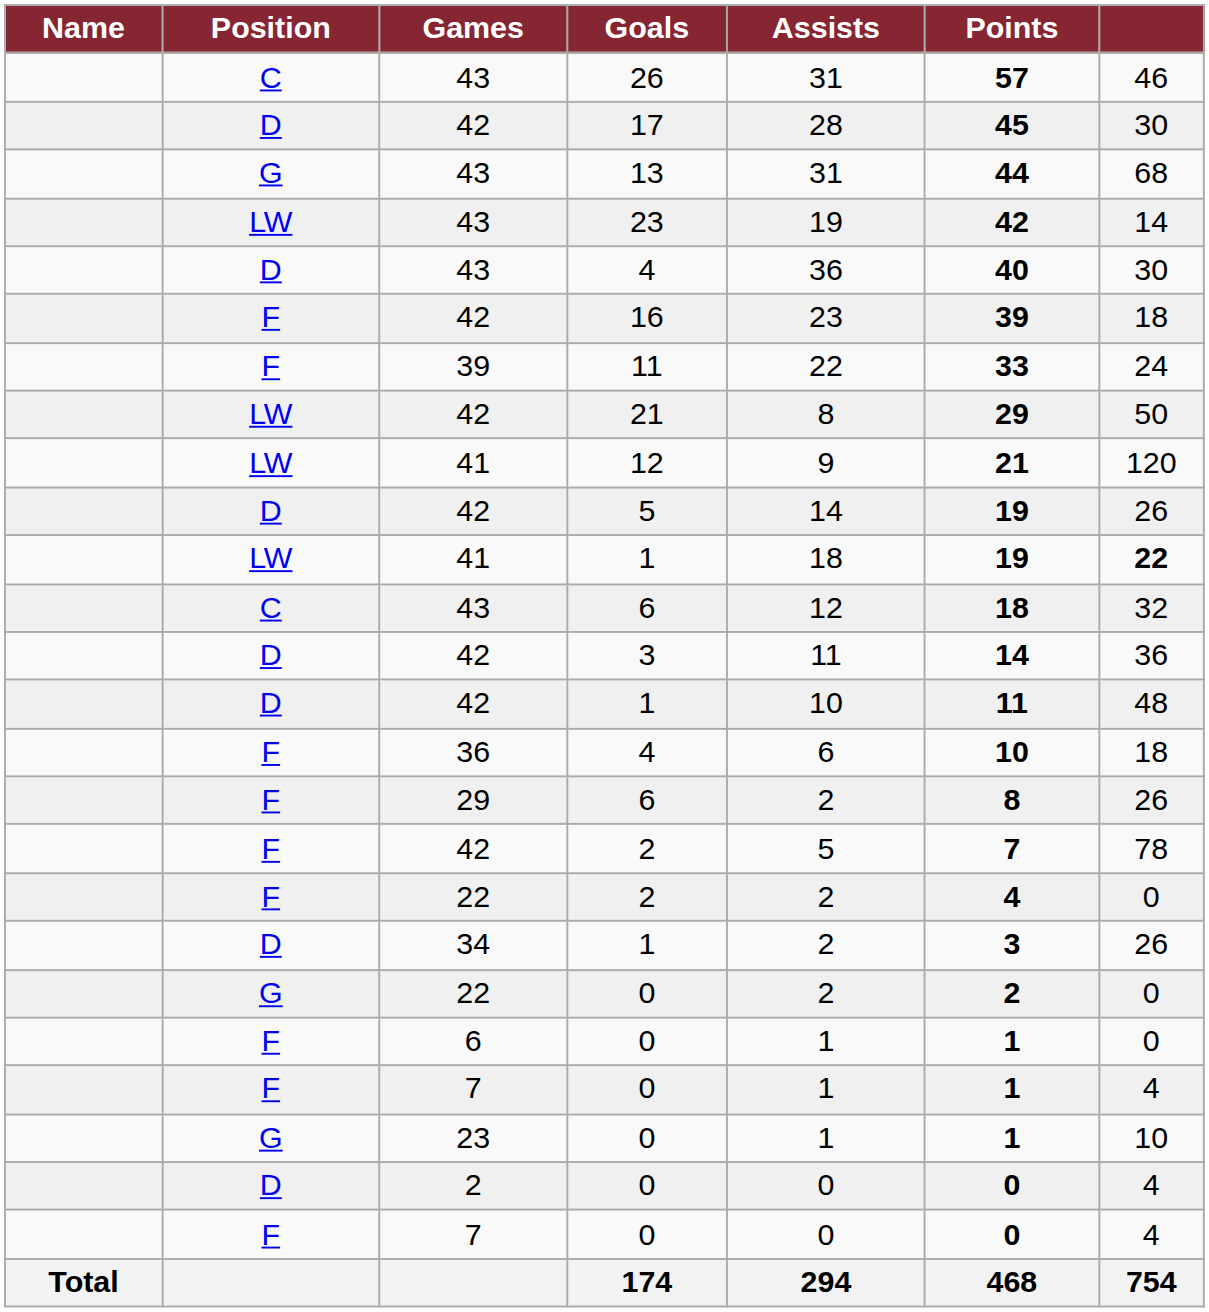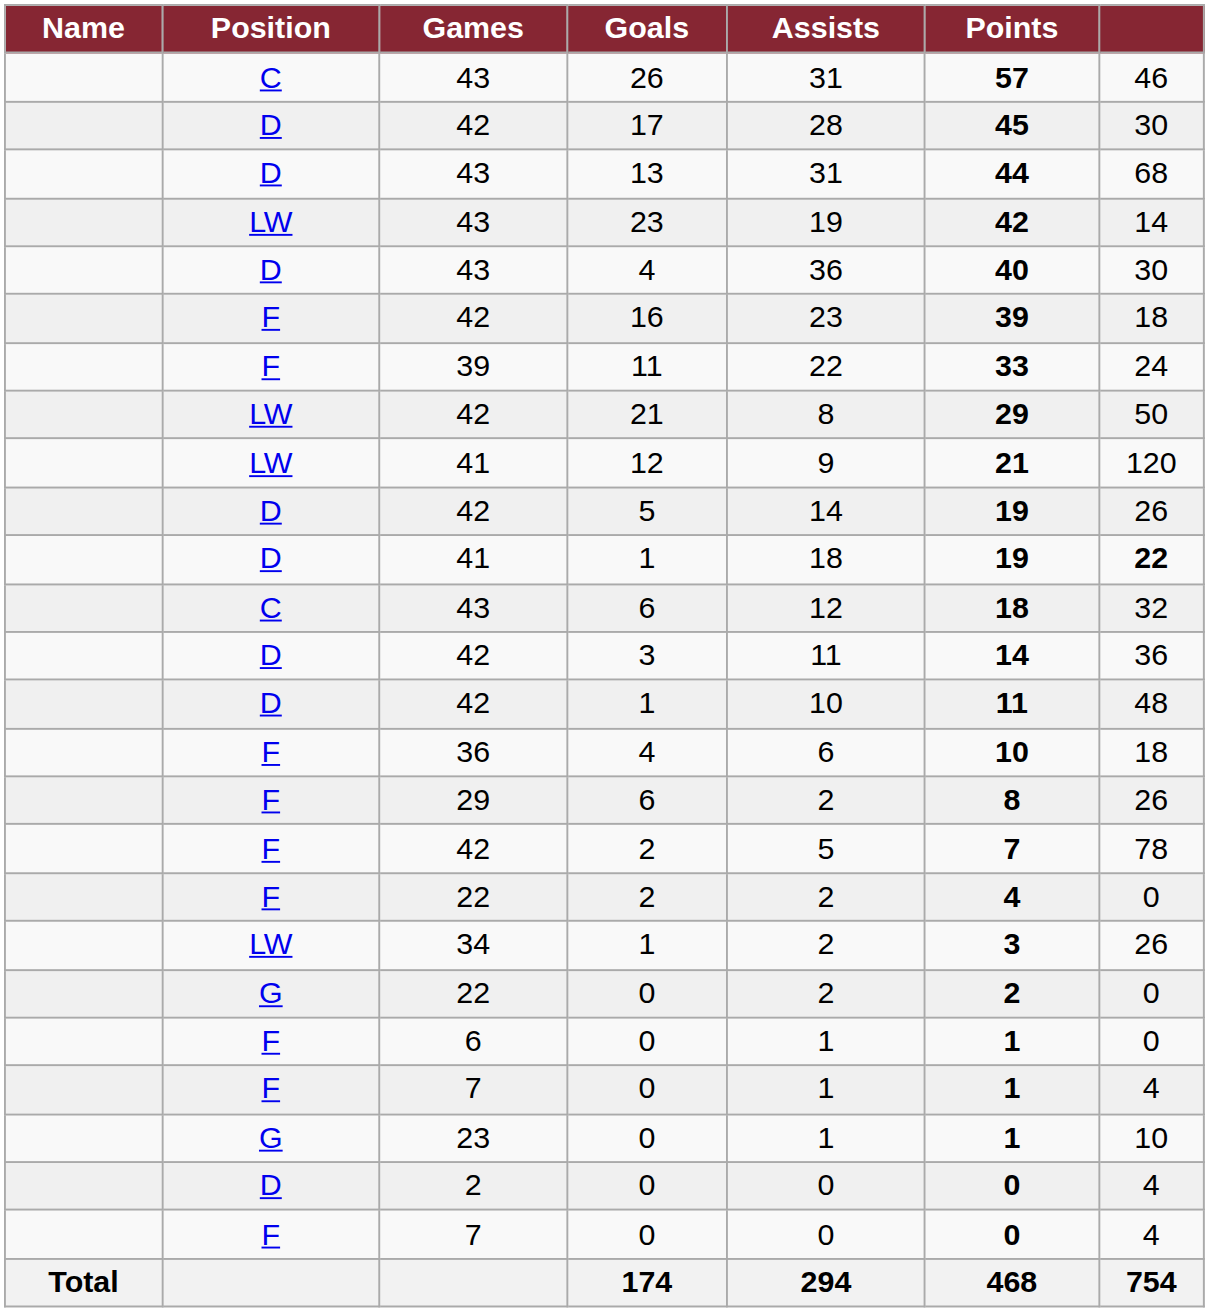(271, 173) G -> (271, 173) D
(271, 558) LW -> (271, 558) D
(271, 944) D -> (271, 944) LW
